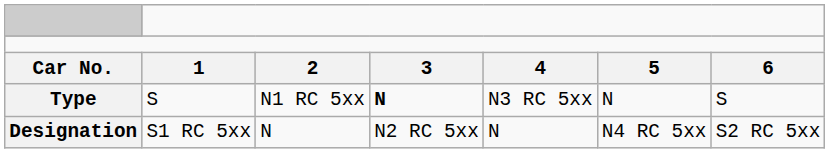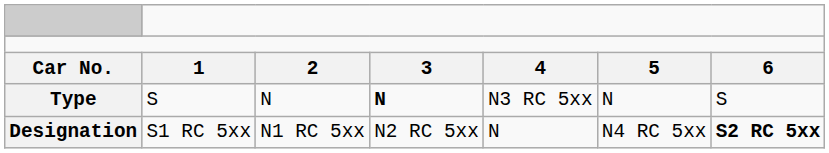(313, 100) N1 RC 5xx -> (266, 100) N
(266, 132) N -> (313, 132) N1 RC 5xx
(768, 132) normal -> (768, 132) bold
